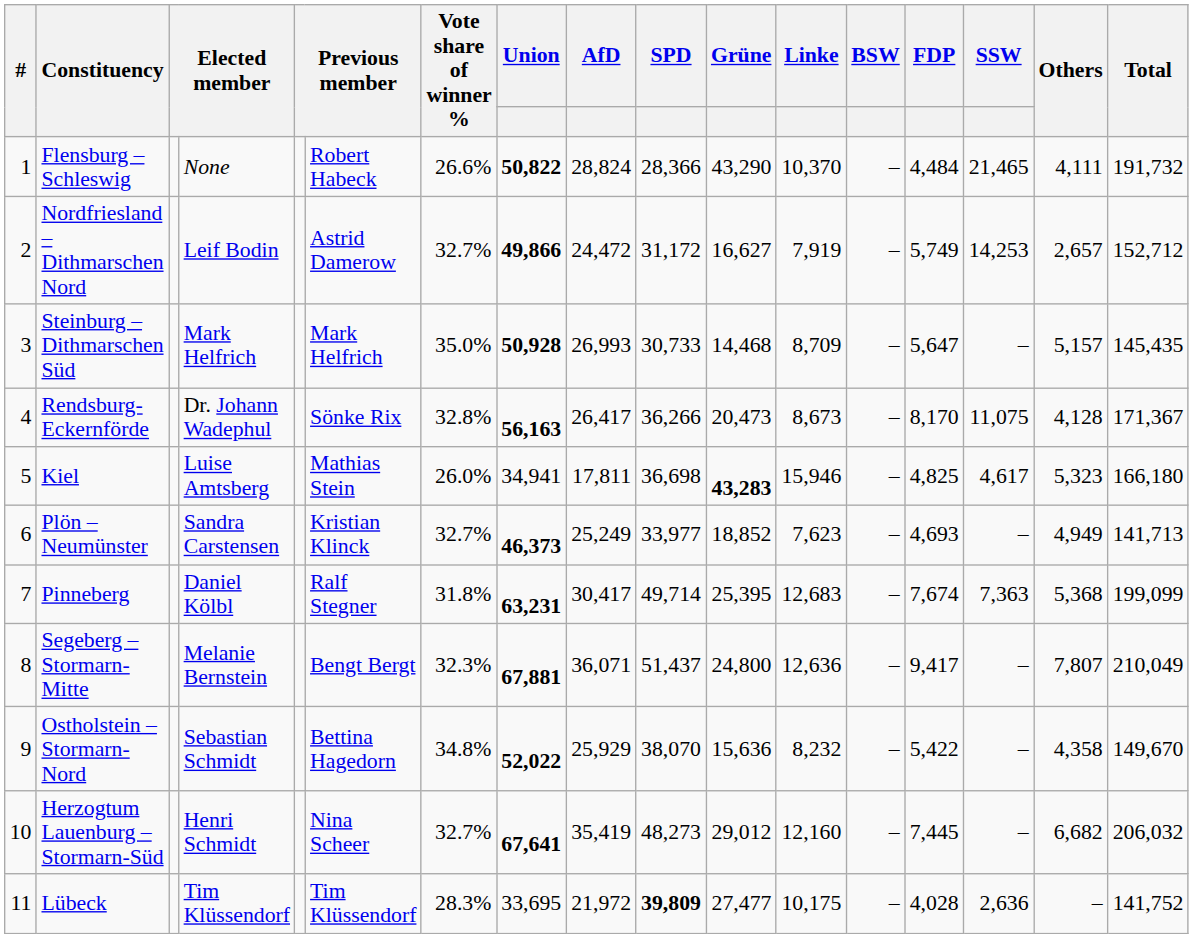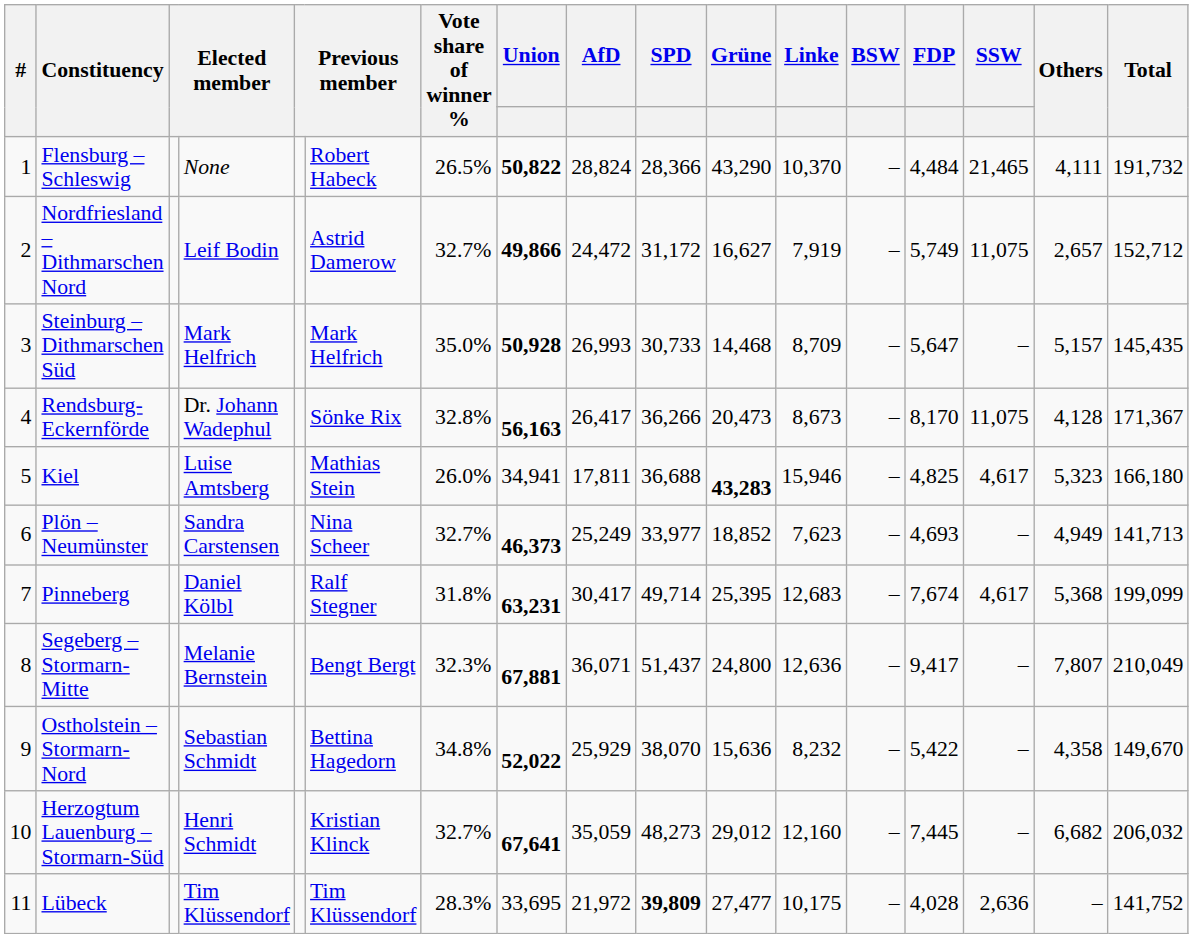(463, 166) 26.6% -> (463, 166) 26.5%
(999, 249) 14,253 -> (999, 249) 11,075
(671, 475) 36,698 -> (671, 475) 36,688
(345, 534) Kristian Klinck -> (340, 534) Nina Scheer
(1004, 593) 7,363 -> (1004, 593) 4,617
(340, 831) Nina Scheer -> (345, 831) Kristian Klinck
(601, 831) 35,419 -> (601, 831) 35,059
